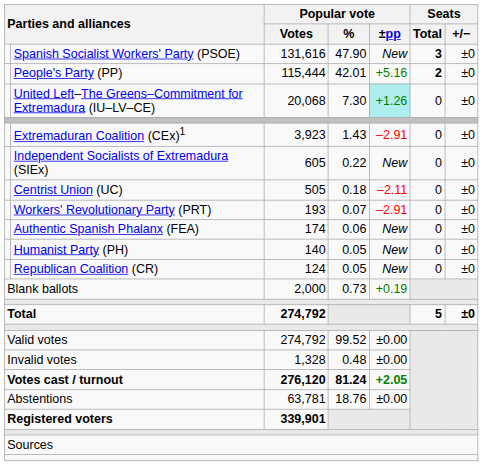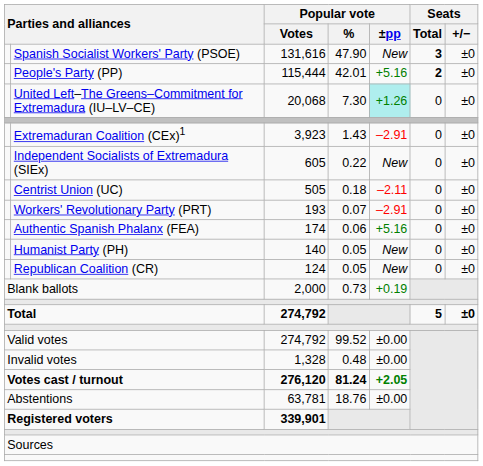(395, 229) New -> (391, 229) +5.16
